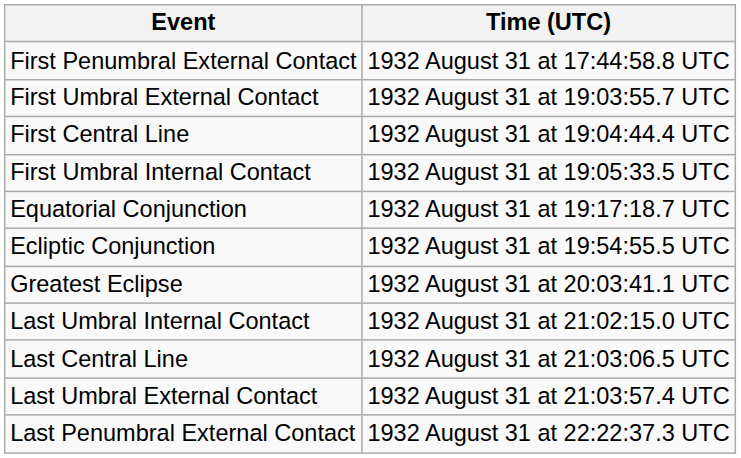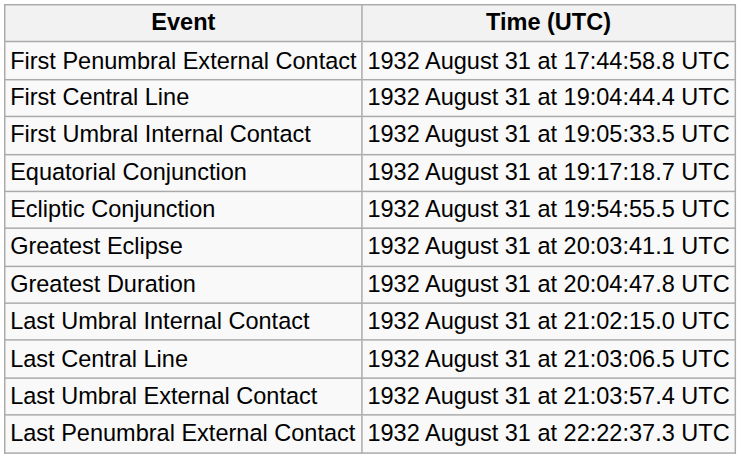- row: (164, 97)
+ row: (103, 284)
